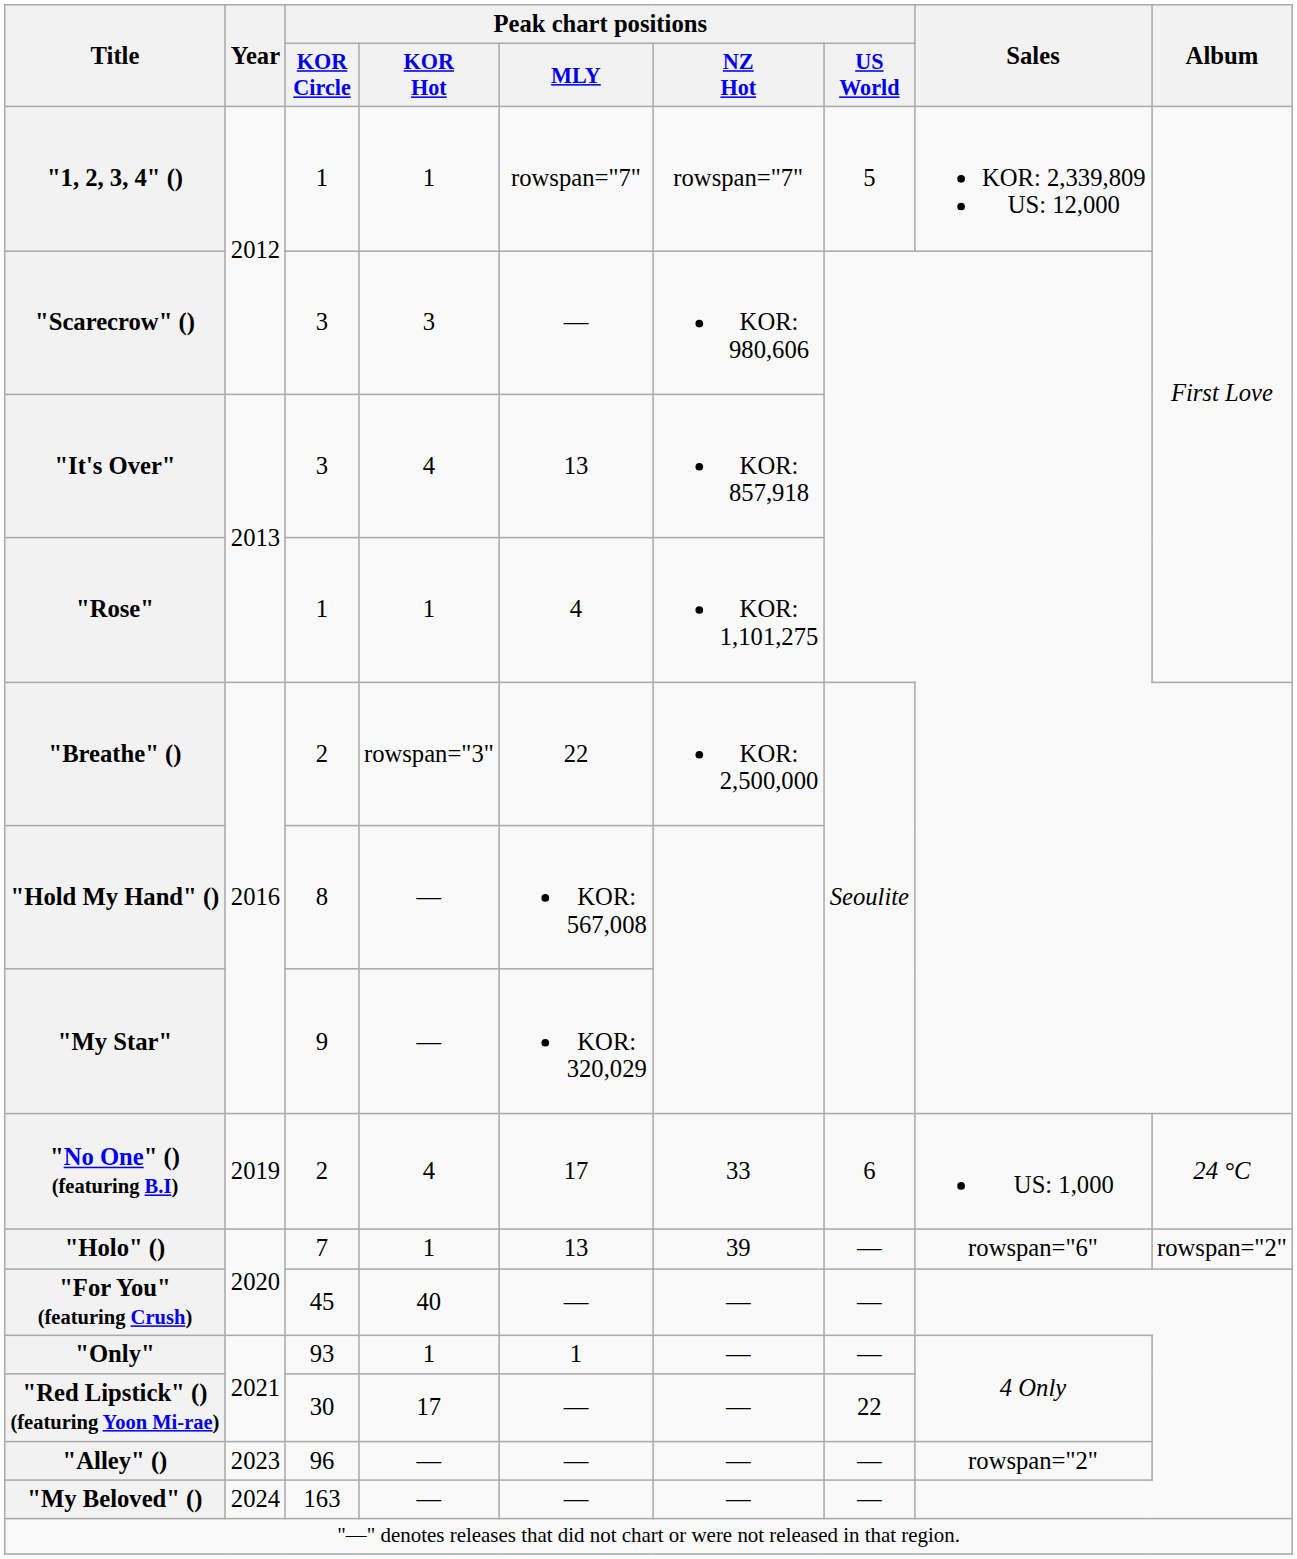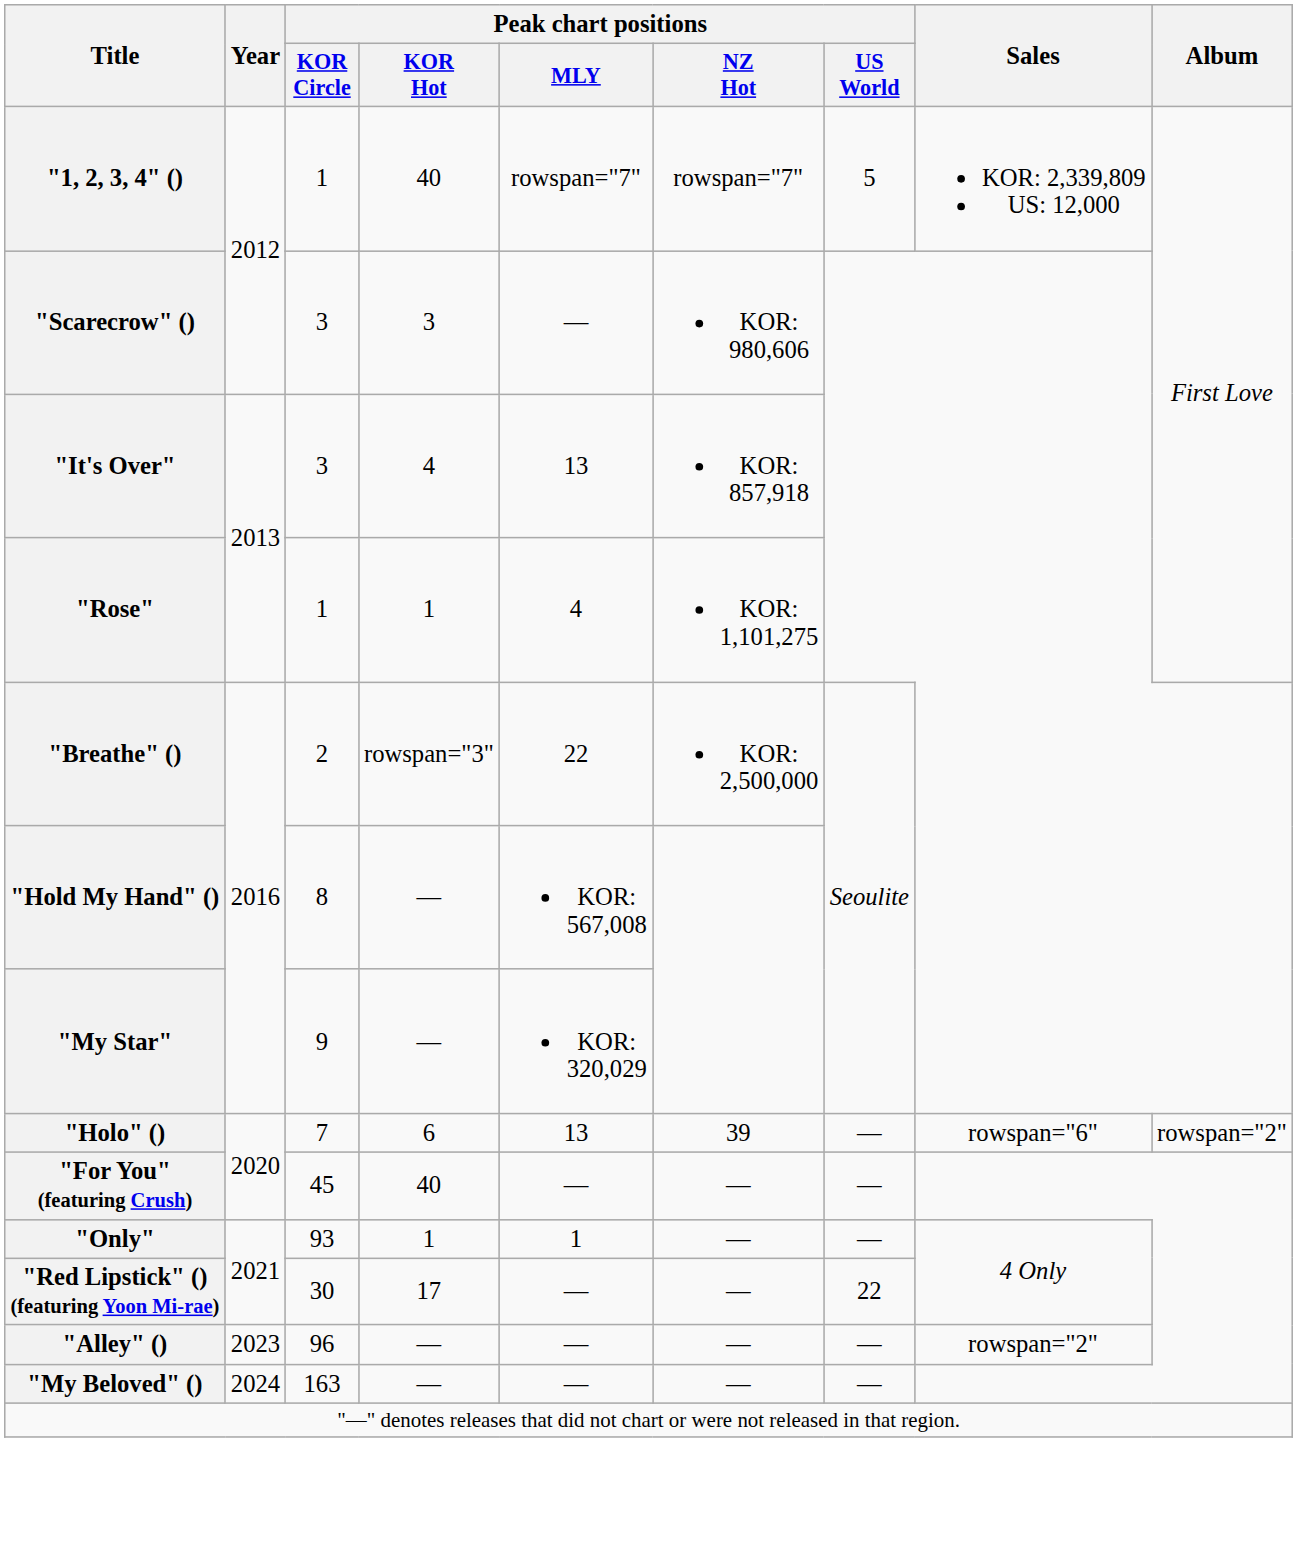(429, 178) 1 -> (429, 178) 40
- row: (115, 1170)
(429, 1248) 1 -> (429, 1132) 6
